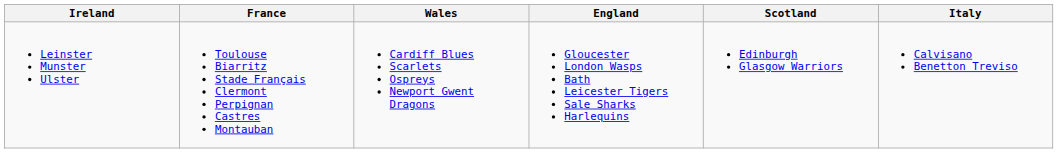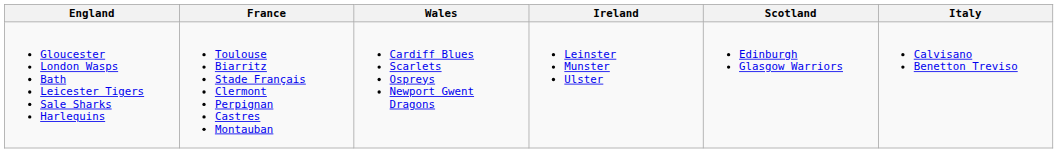columns swapped: (616, 13) <-> (92, 13)
